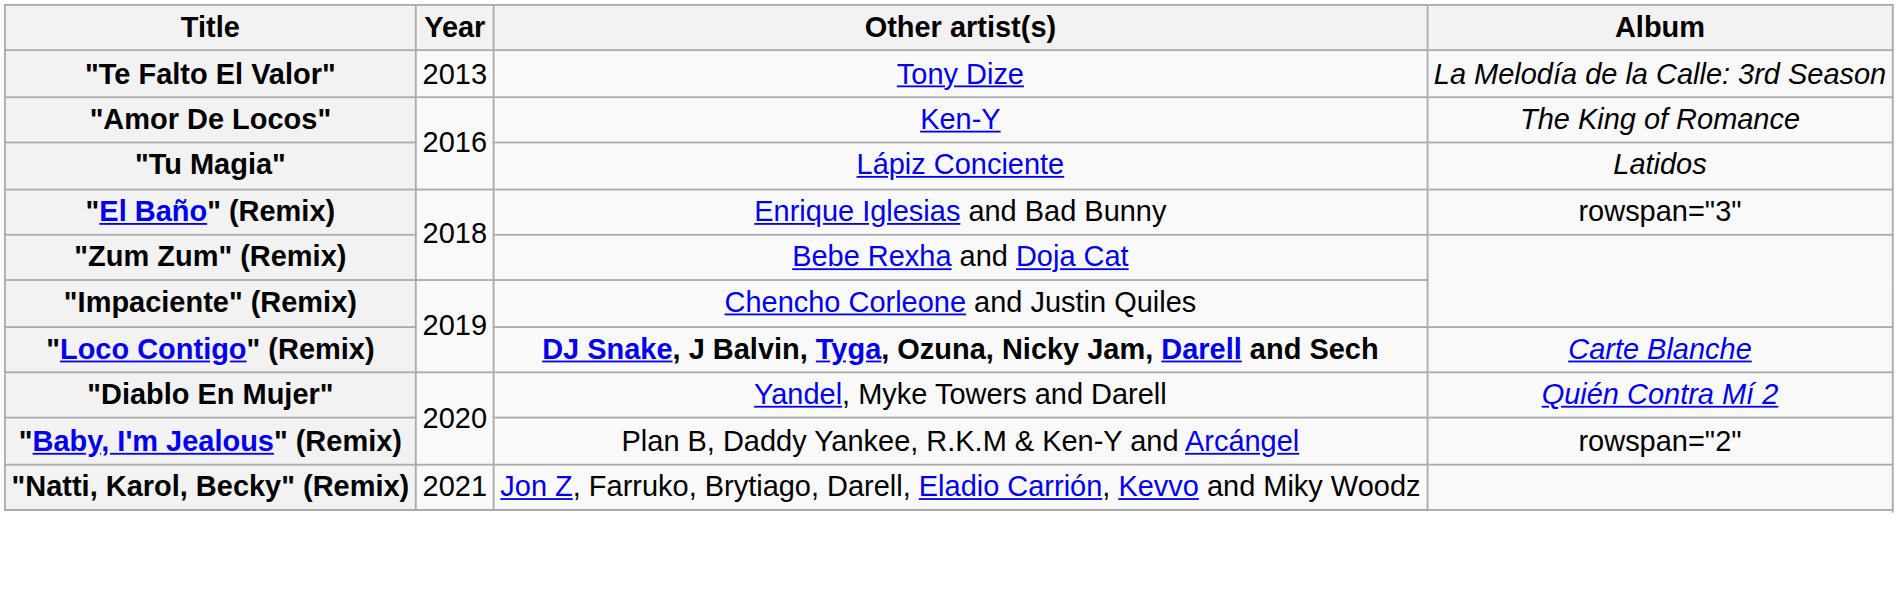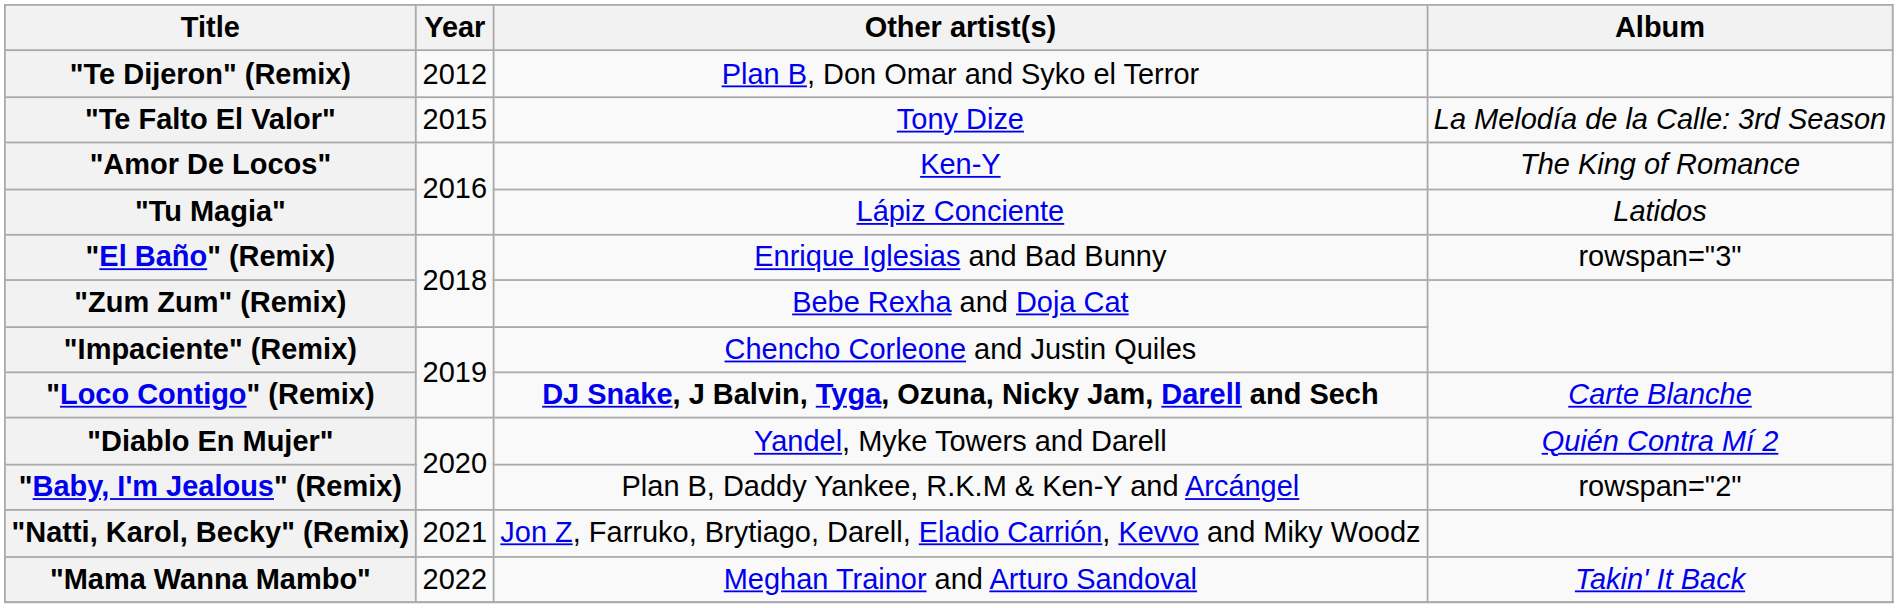+ row: (210, 73)
(455, 73) 2013 -> (455, 119) 2015
+ row: (210, 578)
